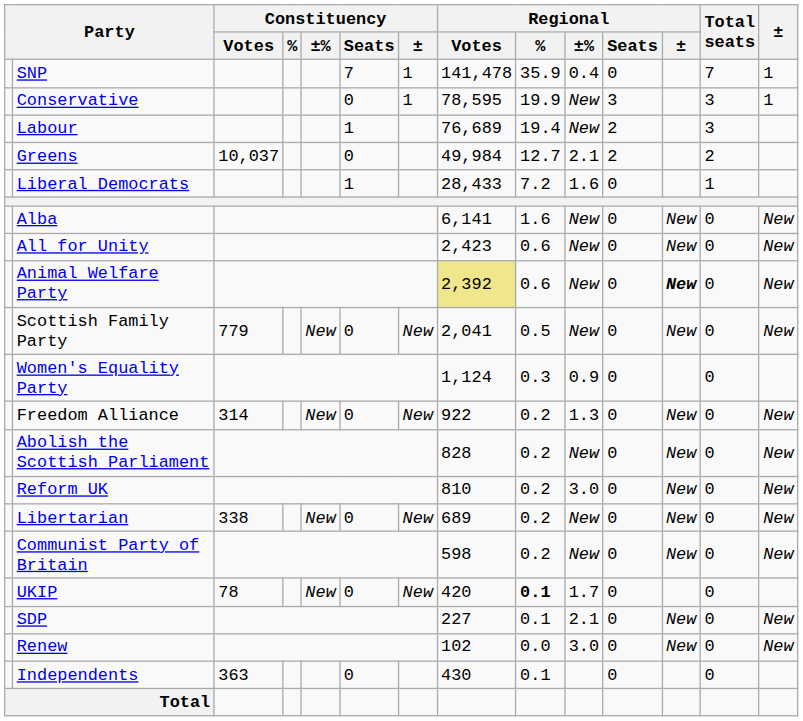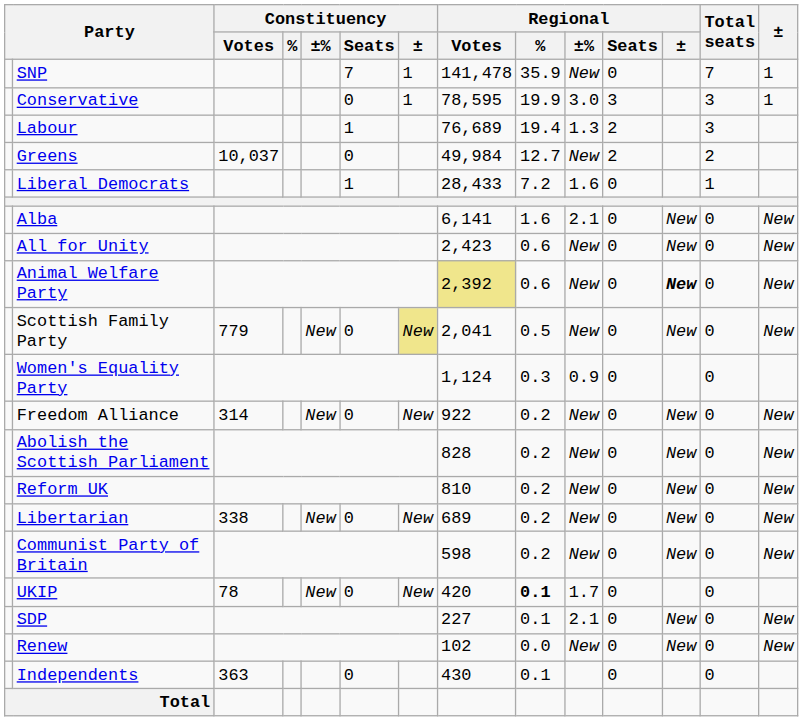(584, 74) 0.4 -> (584, 74) New
(584, 101) New -> (584, 101) 3.0
(584, 129) New -> (584, 129) 1.3
(584, 156) 2.1 -> (584, 156) New
(584, 219) New -> (584, 219) 2.1
(418, 331) no background -> (418, 331) khaki background
(584, 415) 1.3 -> (584, 415) New
(584, 490) 3.0 -> (584, 490) New
(584, 647) 3.0 -> (584, 647) New
